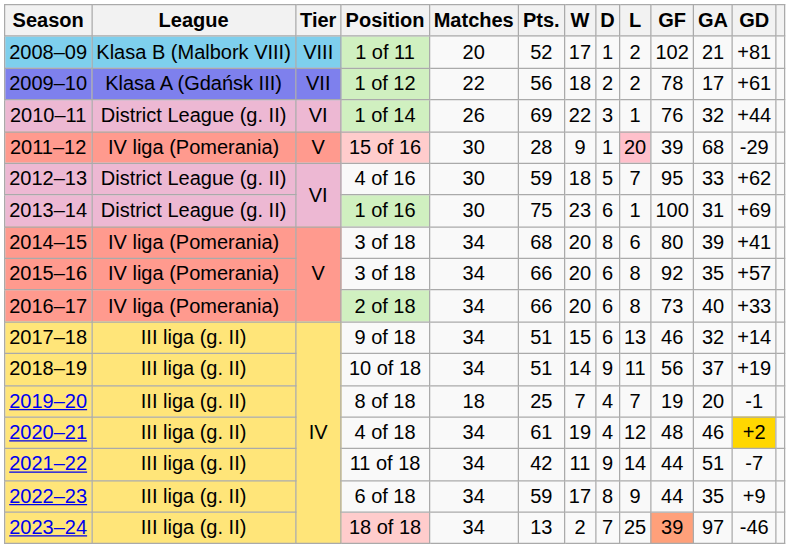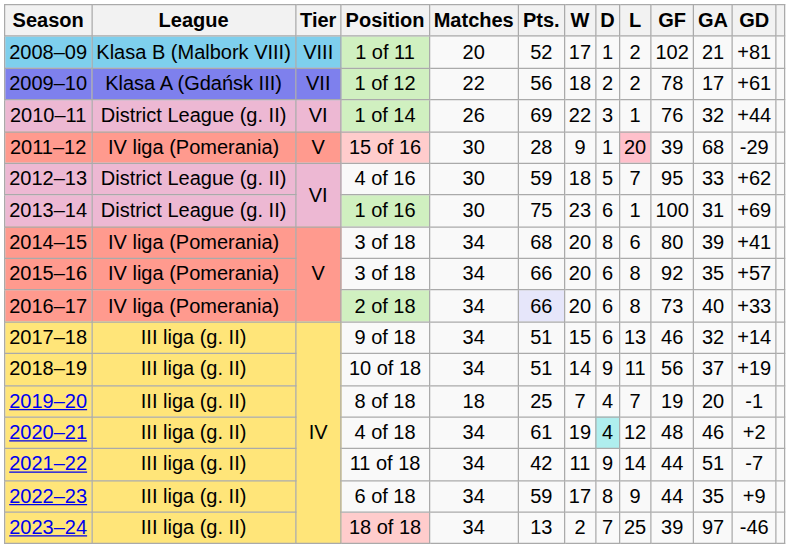(541, 305) no background -> (541, 305) lavender background
(608, 432) no background -> (608, 432) paleturquoise background
(754, 432) gold background -> (754, 432) no background
(672, 527) lightsalmon background -> (672, 527) no background
